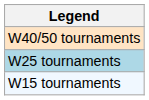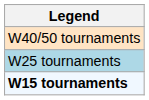(64, 83) normal -> (68, 83) bold
